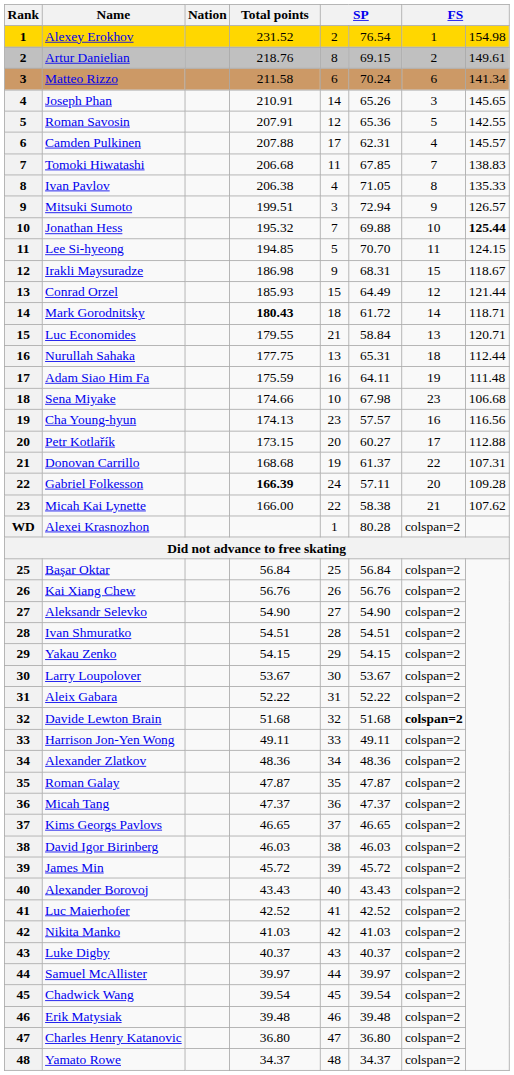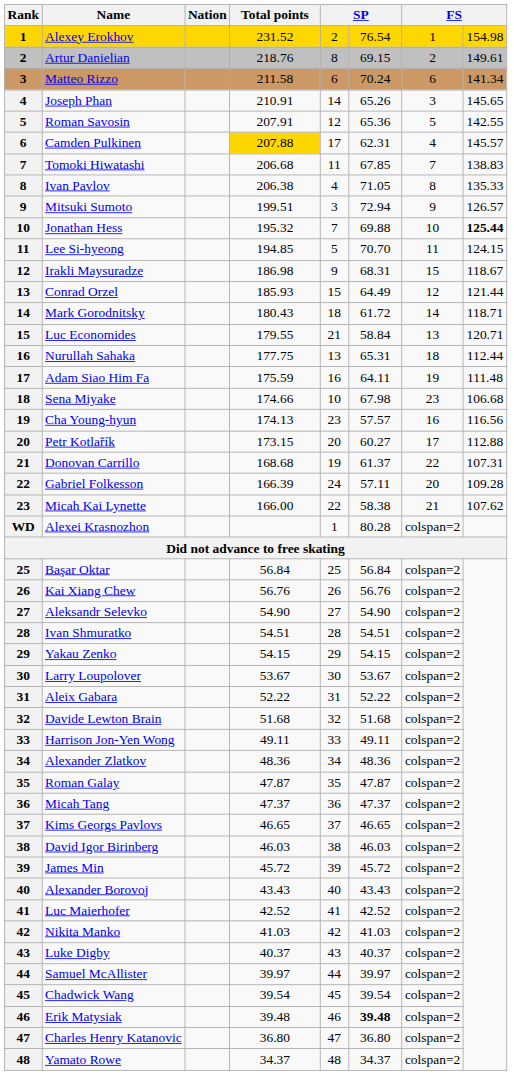(275, 143) no background -> (275, 143) gold background
(275, 313) bold -> (275, 313) normal
(275, 484) bold -> (275, 484) normal
(434, 718) bold -> (433, 718) normal
(375, 1016) normal -> (375, 1016) bold
